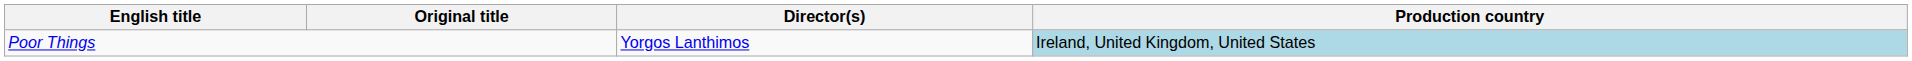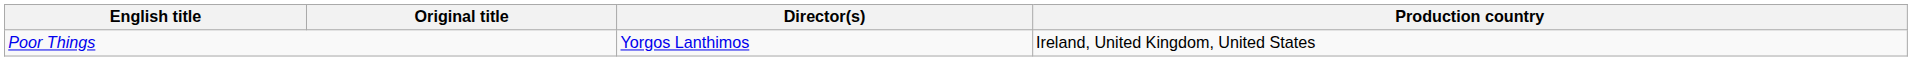(1176, 42) lightblue background -> (1176, 42) no background
